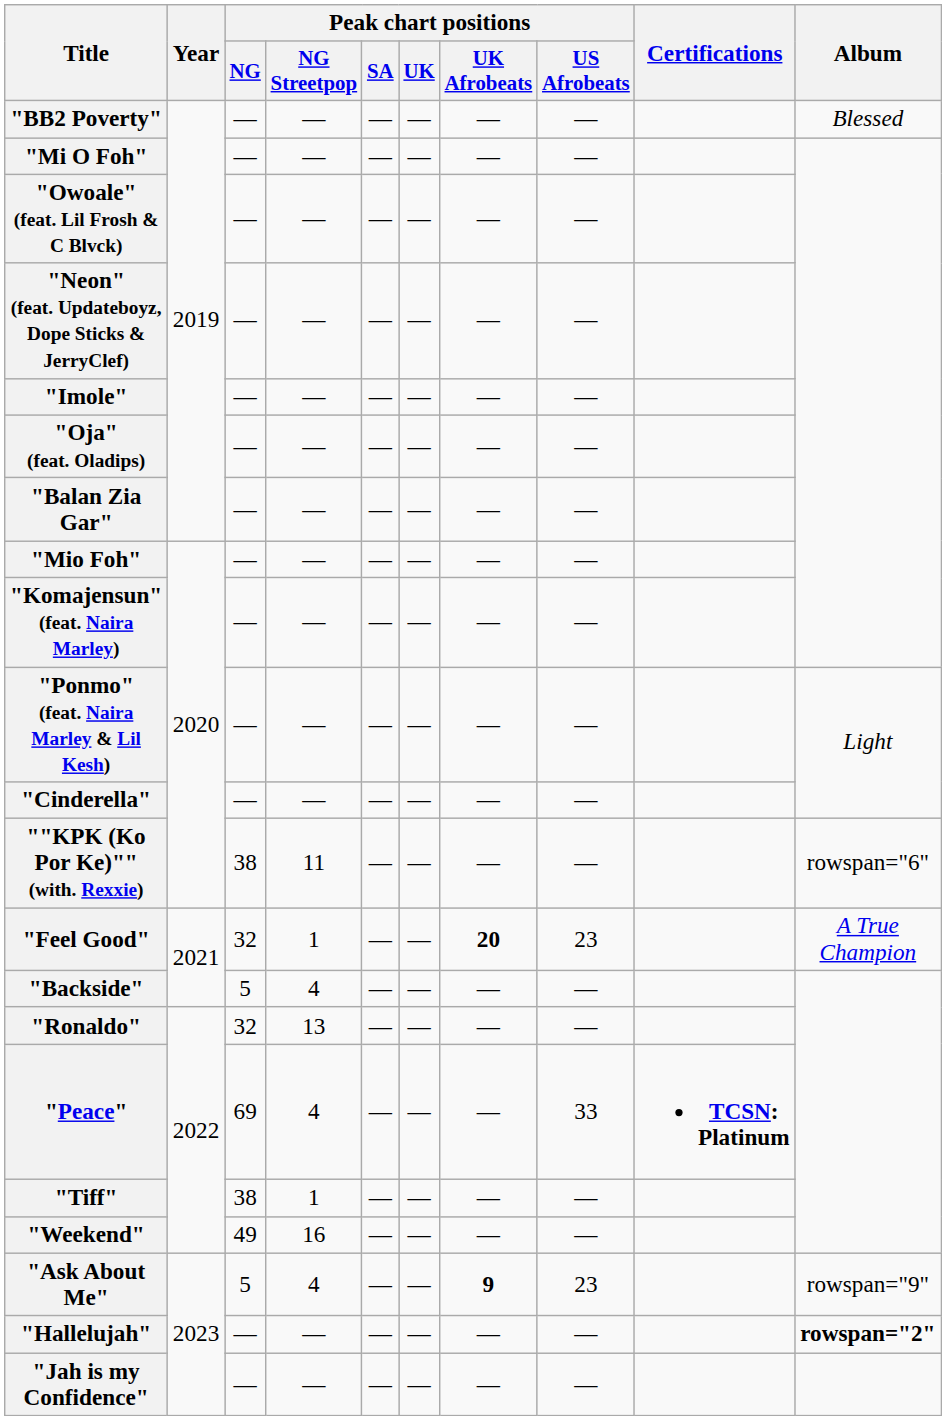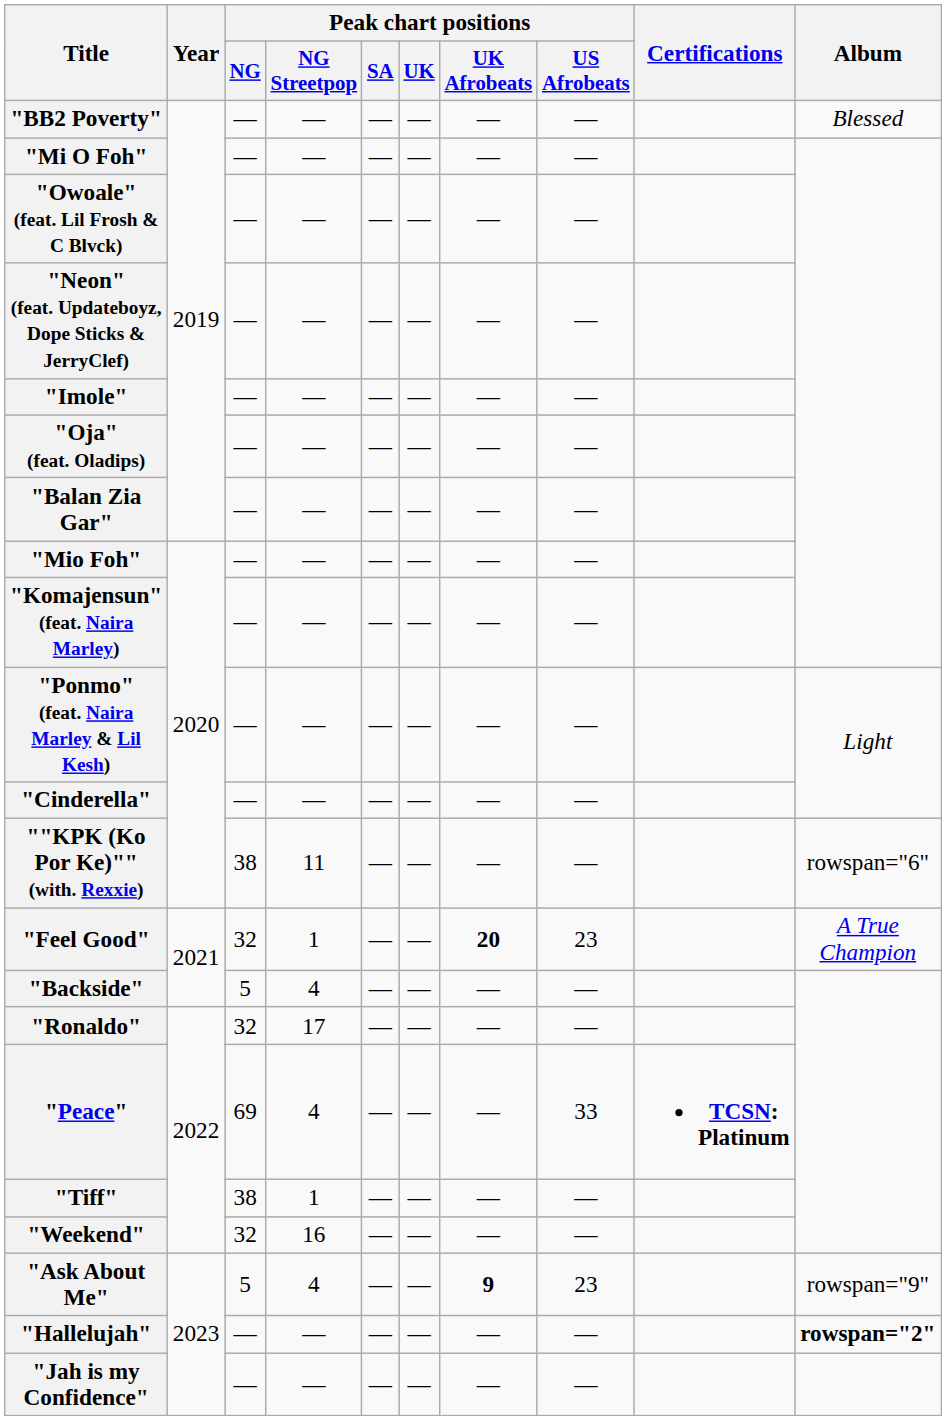(314, 1025) 13 -> (314, 1025) 17
(245, 1234) 49 -> (245, 1234) 32
